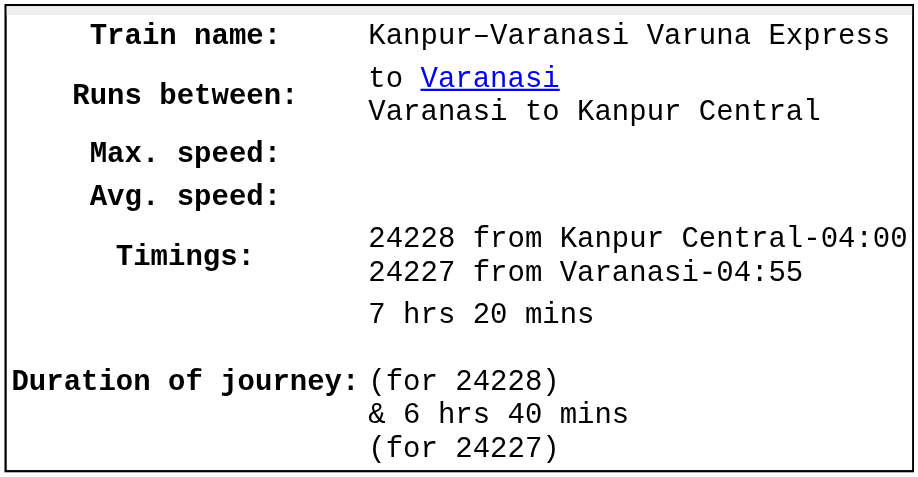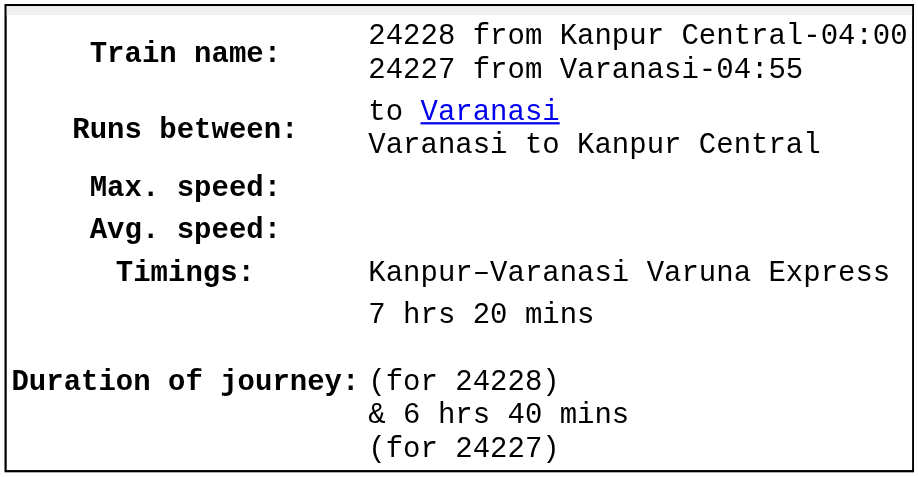(629, 36) Kanpur–Varanasi Varuna Express -> (638, 53) 24228 from Kanpur Central-04:00 24227 from Varanasi-04:55
(638, 256) 24228 from Kanpur Central-04:00 24227 from Varanasi-04:55 -> (629, 273) Kanpur–Varanasi Varuna Express
